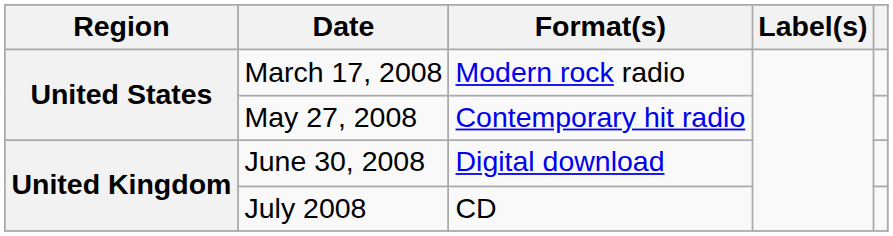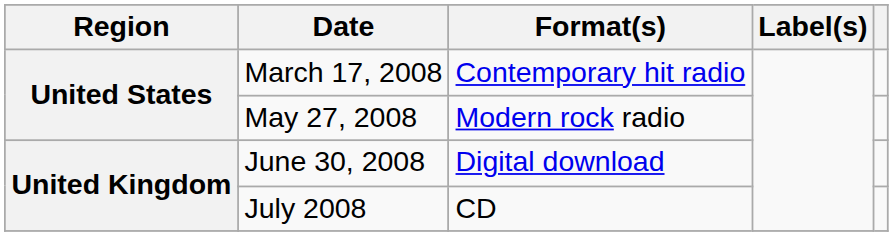(570, 72) Modern rock radio -> (600, 72) Contemporary hit radio
(600, 117) Contemporary hit radio -> (570, 117) Modern rock radio
